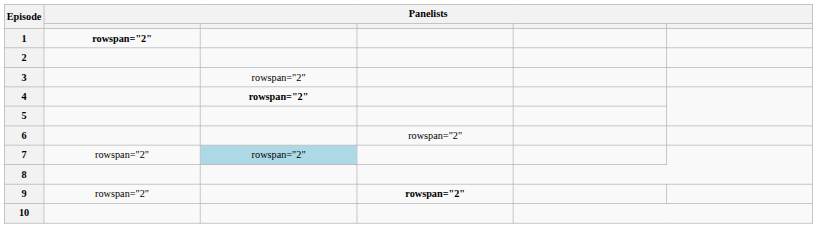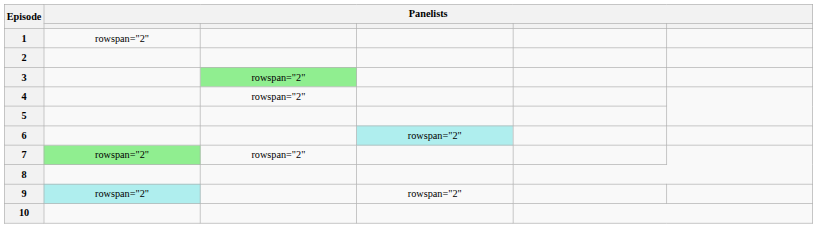(122, 38) bold -> (122, 38) normal
(279, 77) no background -> (278, 77) lightgreen background
(279, 97) bold -> (278, 97) normal
(435, 135) no background -> (435, 135) paleturquoise background
(122, 155) no background -> (122, 155) lightgreen background
(279, 155) lightblue background -> (278, 155) no background
(122, 194) no background -> (122, 194) paleturquoise background
(435, 194) bold -> (435, 194) normal
